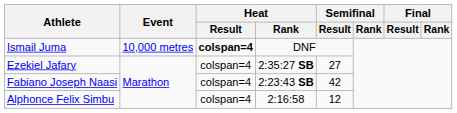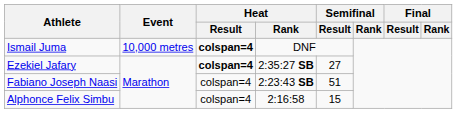(226, 65) normal -> (226, 65) bold
(335, 83) 42 -> (335, 83) 51
(335, 100) 12 -> (335, 100) 15
